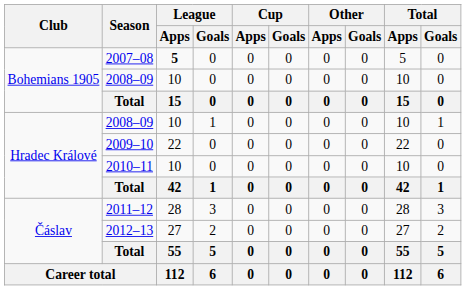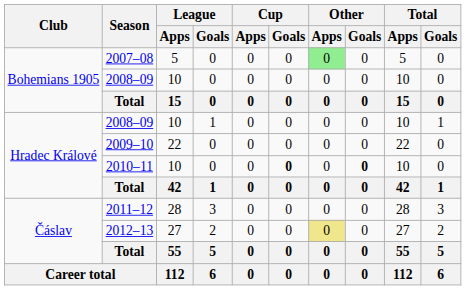(175, 58) bold -> (175, 58) normal
(327, 58) no background -> (327, 58) lightgreen background
(289, 166) normal -> (289, 166) bold
(365, 166) normal -> (365, 166) bold
(327, 230) no background -> (327, 230) khaki background
